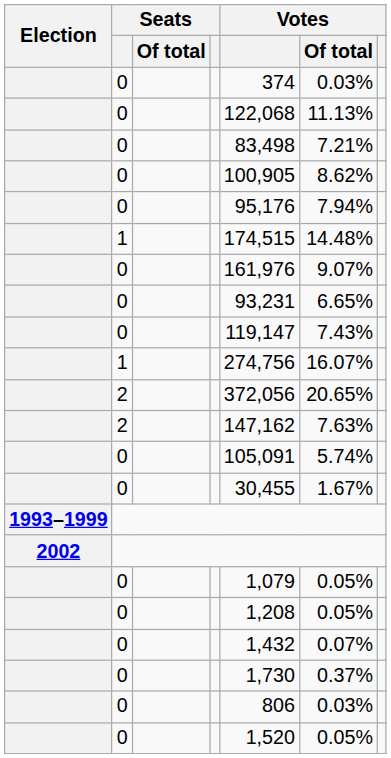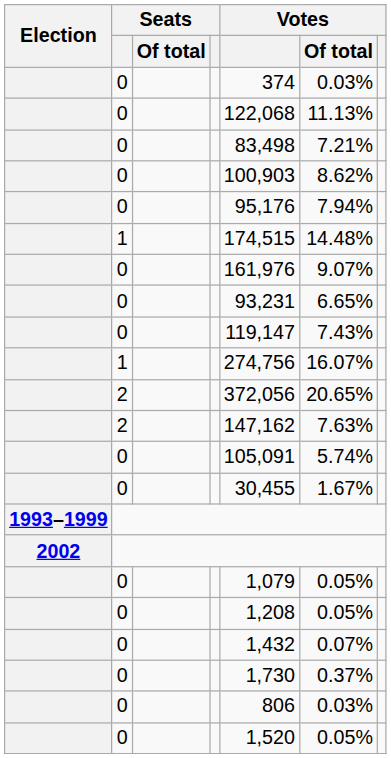(259, 176) 100,905 -> (259, 176) 100,903
